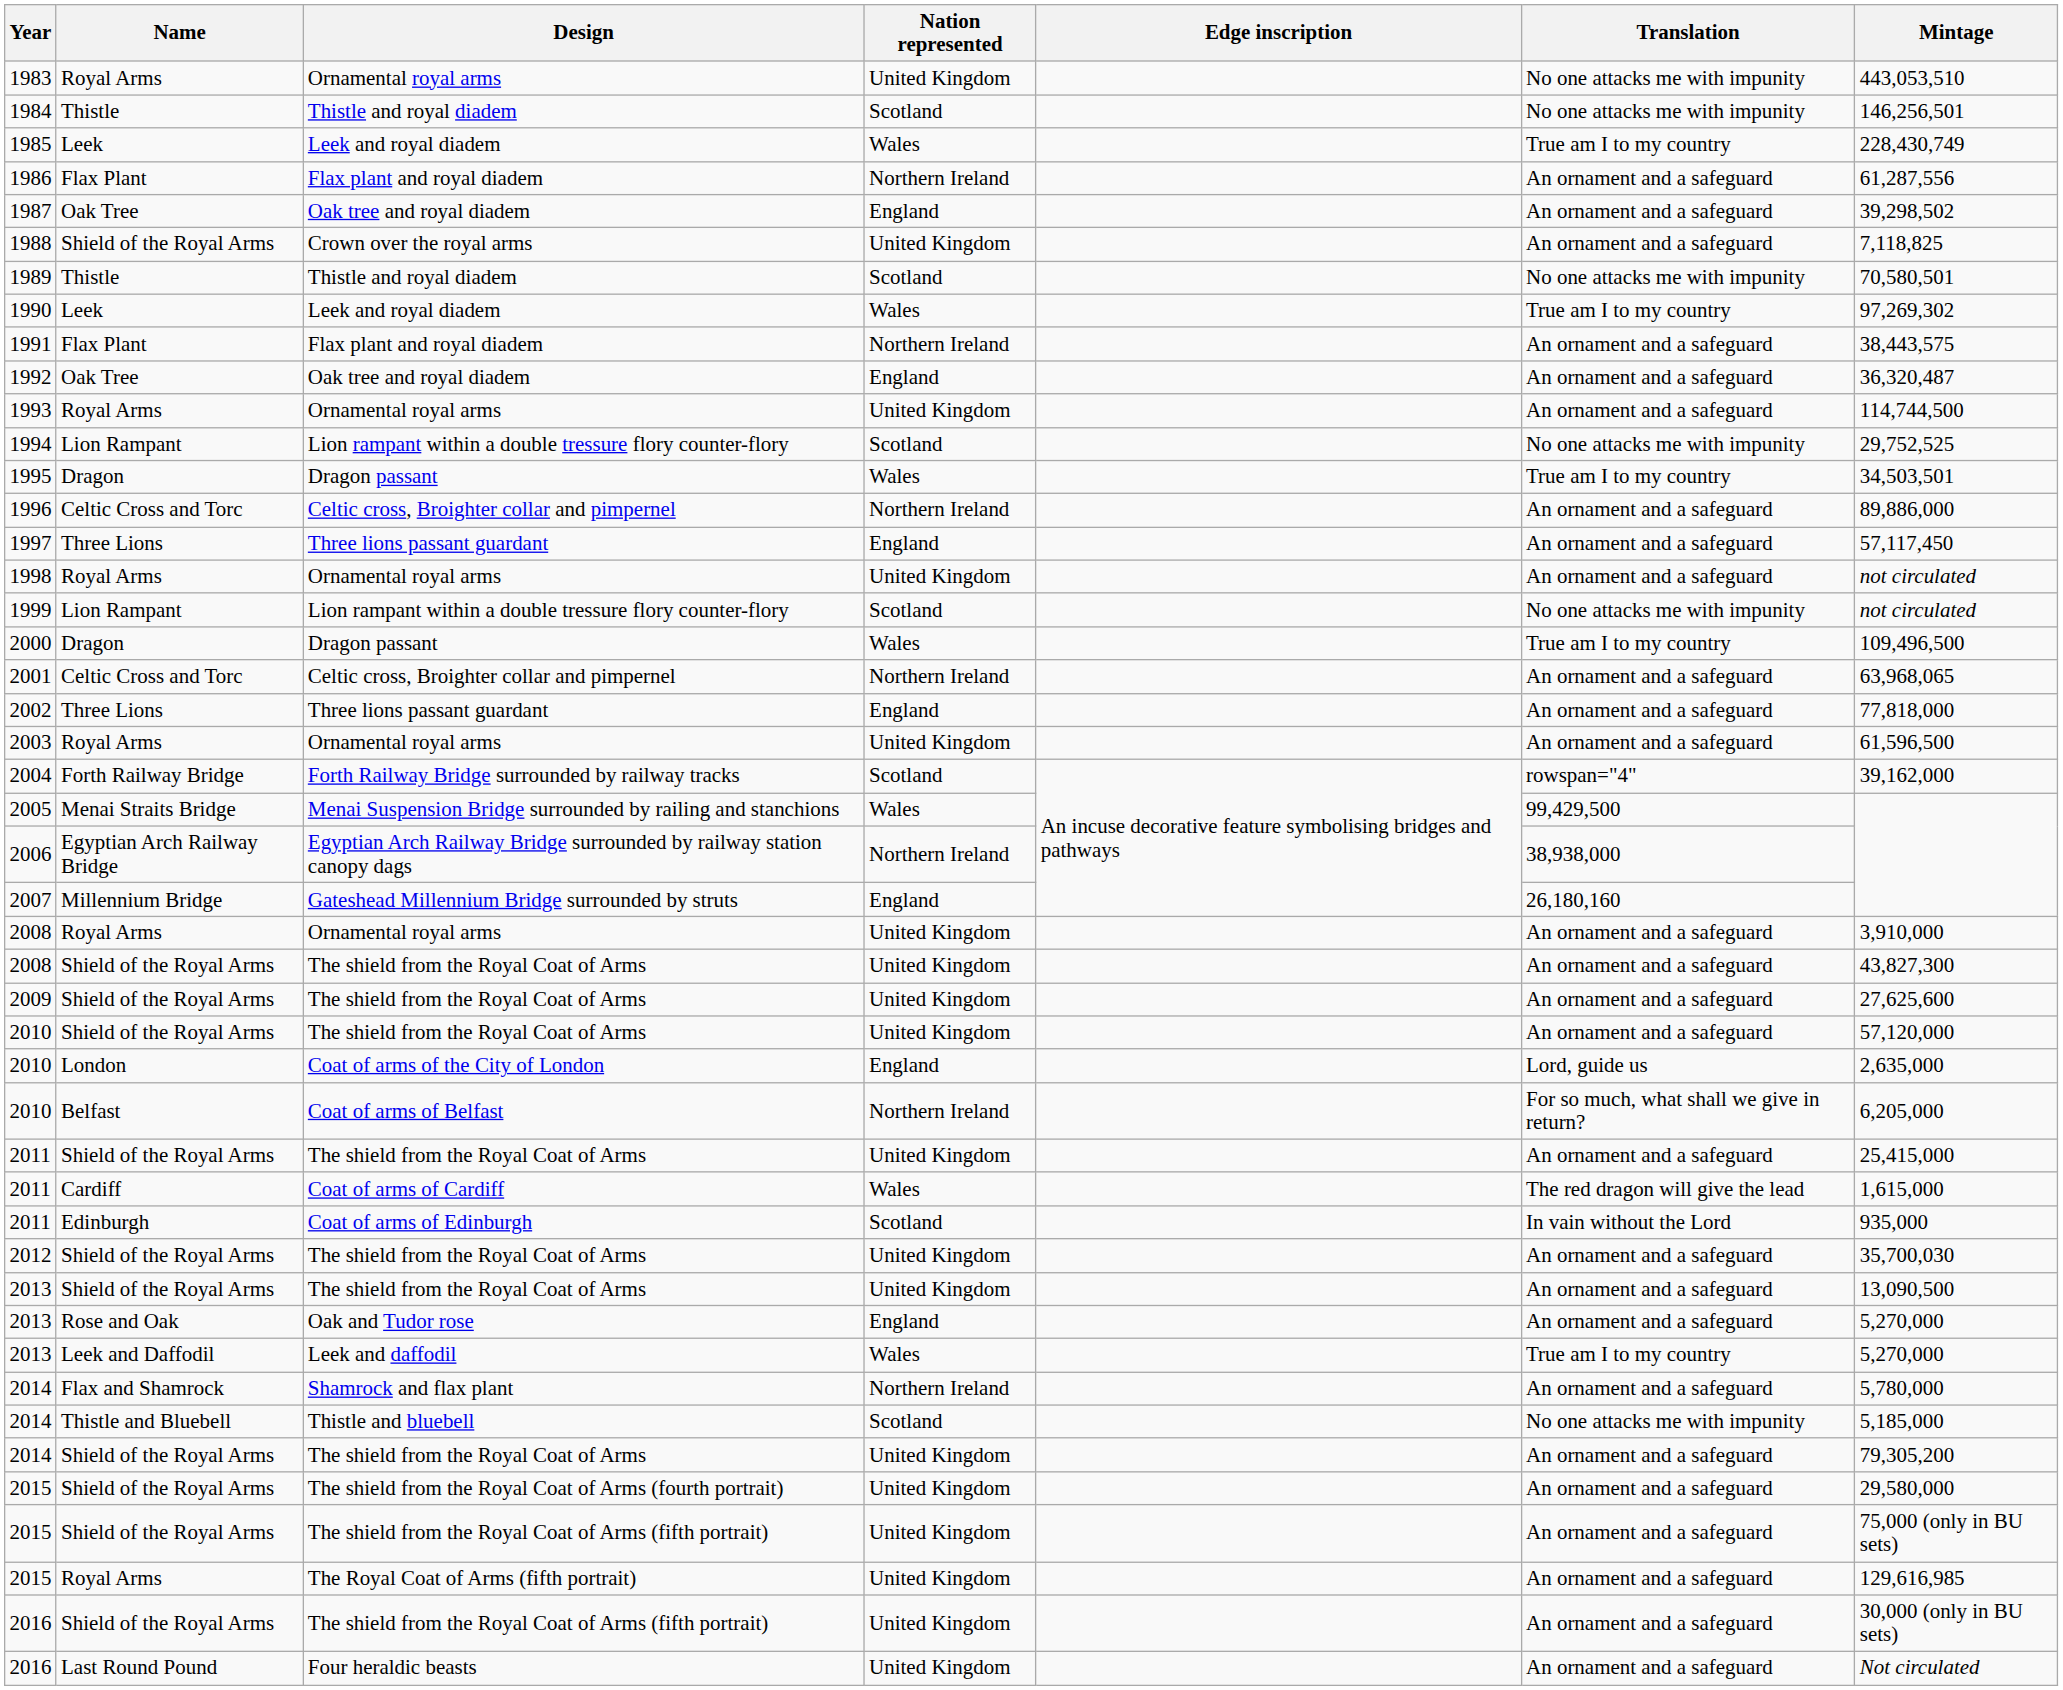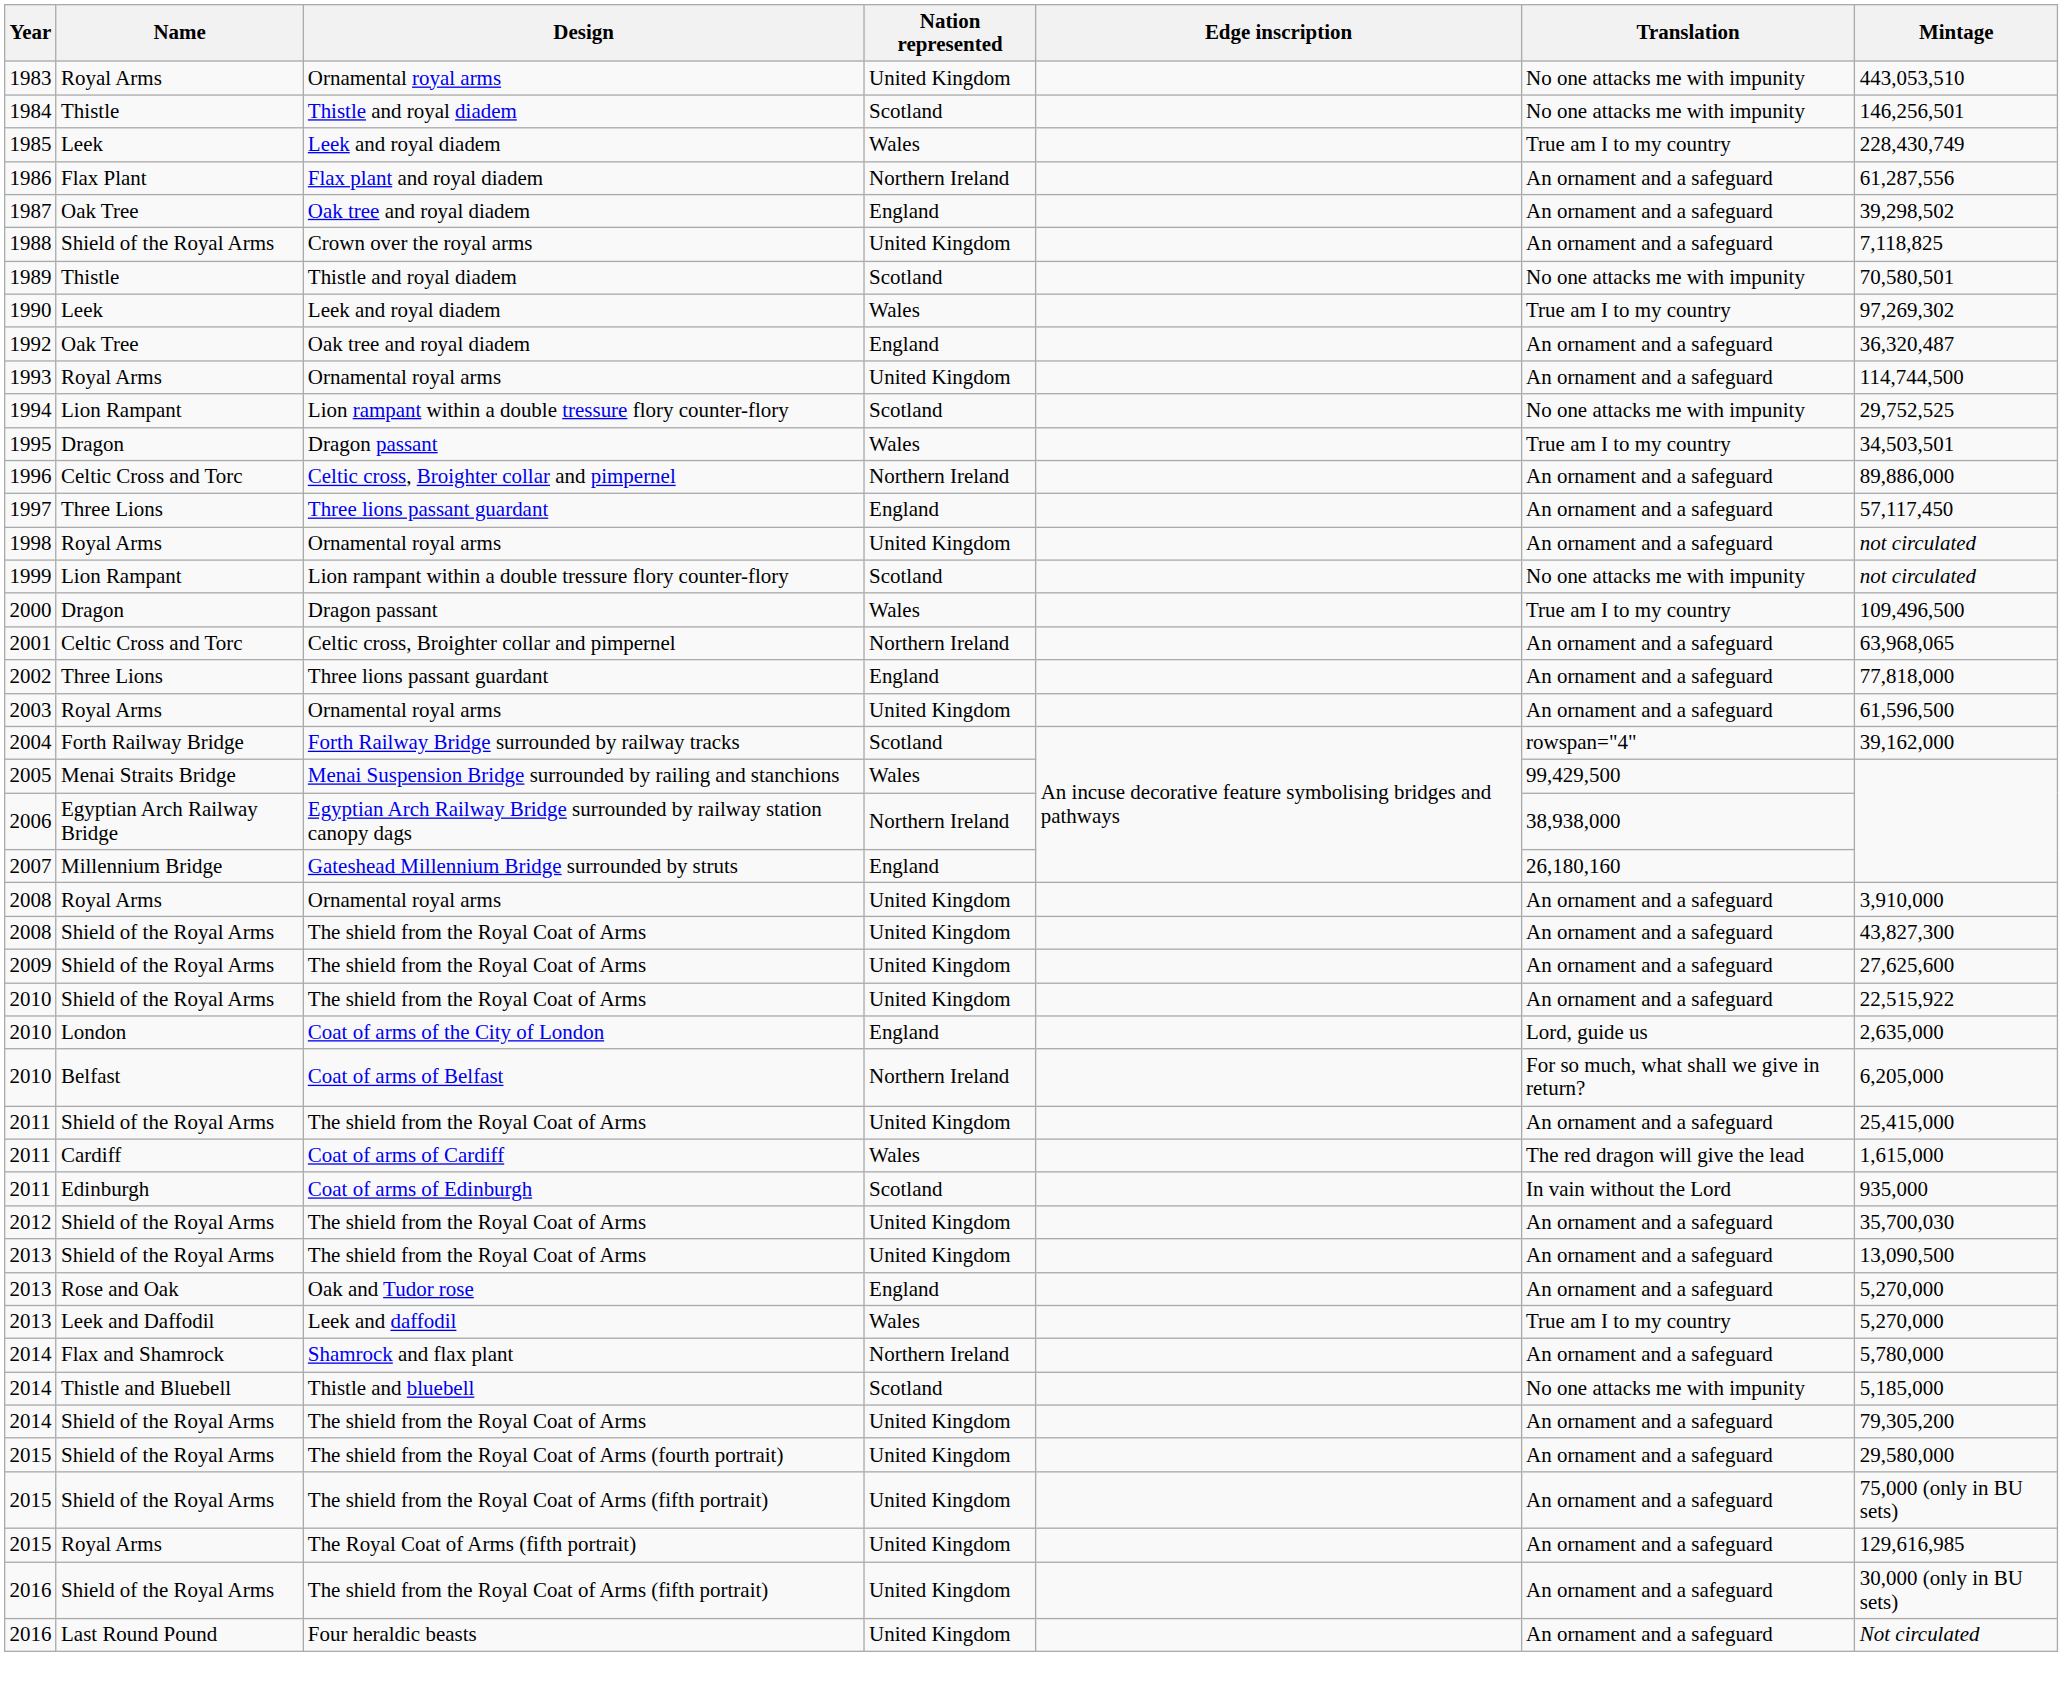- row: (30, 343)
(1907, 1032) 57,120,000 -> (1907, 999) 22,515,922
